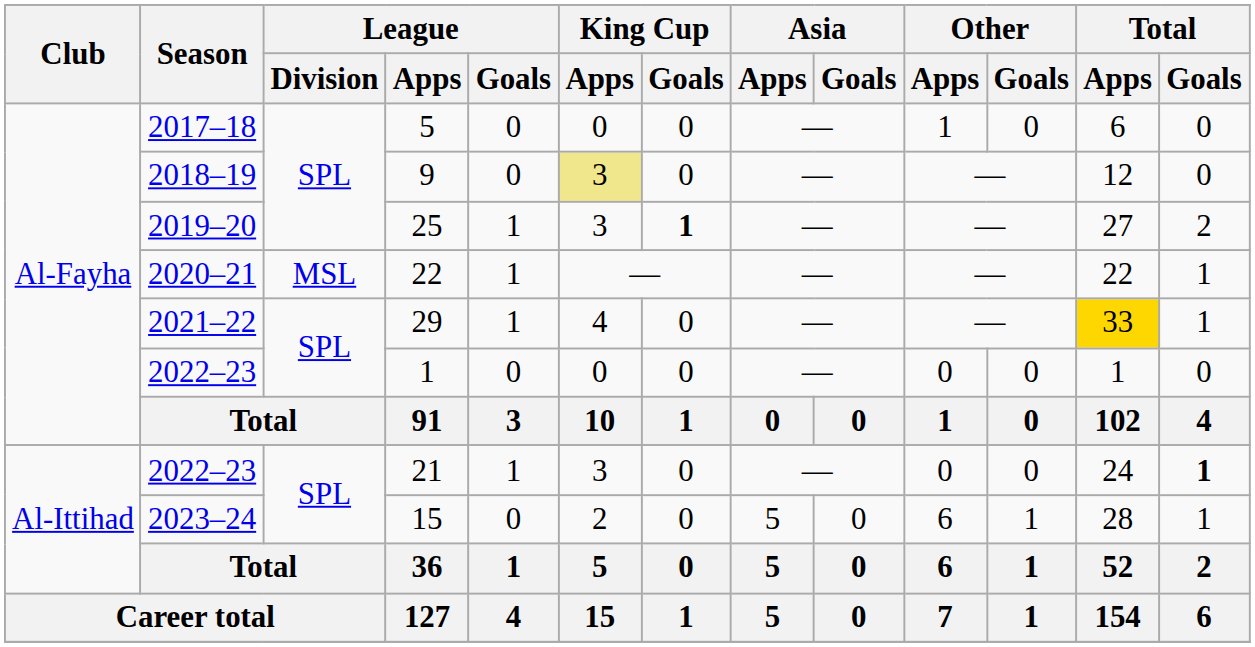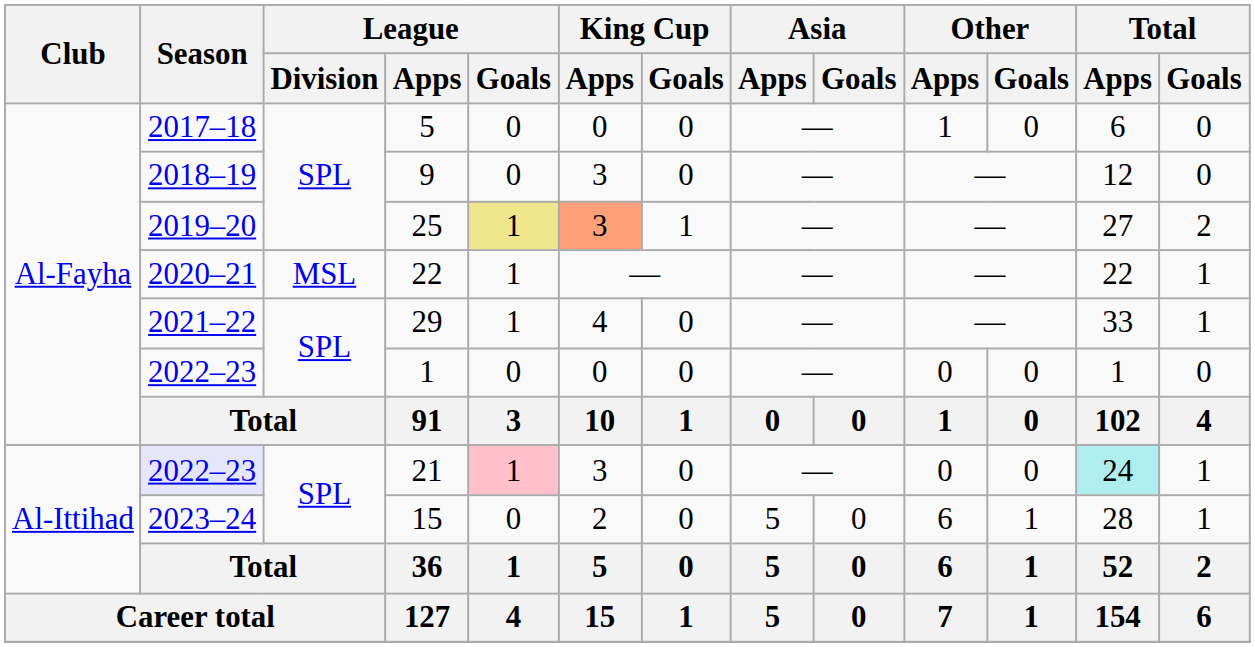(600, 175) khaki background -> (600, 175) no background
(513, 224) no background -> (513, 224) khaki background
(600, 224) no background -> (600, 224) lightsalmon background
(686, 224) bold -> (686, 224) normal
(1118, 322) gold background -> (1118, 322) no background
(202, 469) no background -> (202, 469) lavender background
(513, 469) no background -> (513, 469) pink background
(1118, 469) no background -> (1118, 469) paleturquoise background
(1204, 469) bold -> (1204, 469) normal
